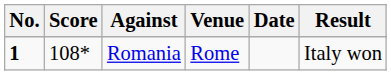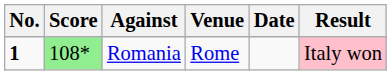(69, 53) no background -> (69, 53) lightgreen background
(343, 53) no background -> (343, 53) pink background
